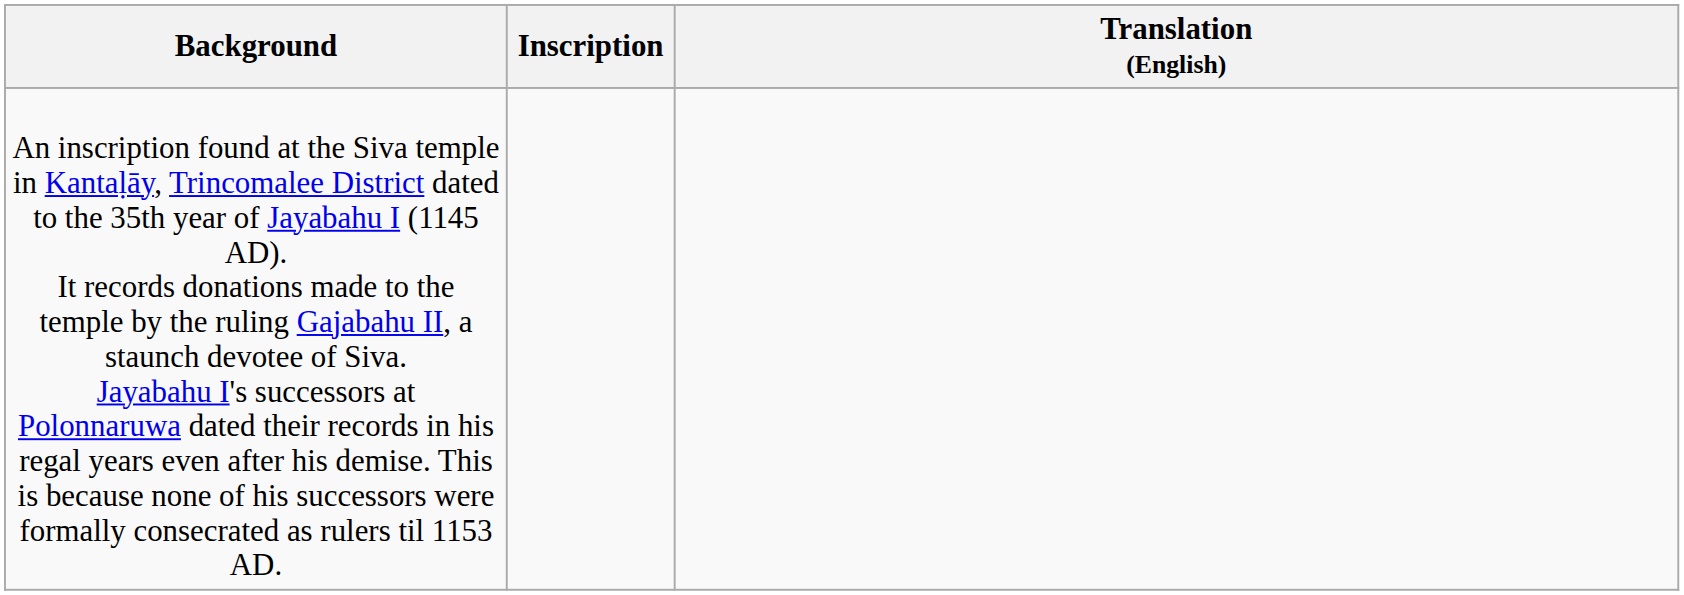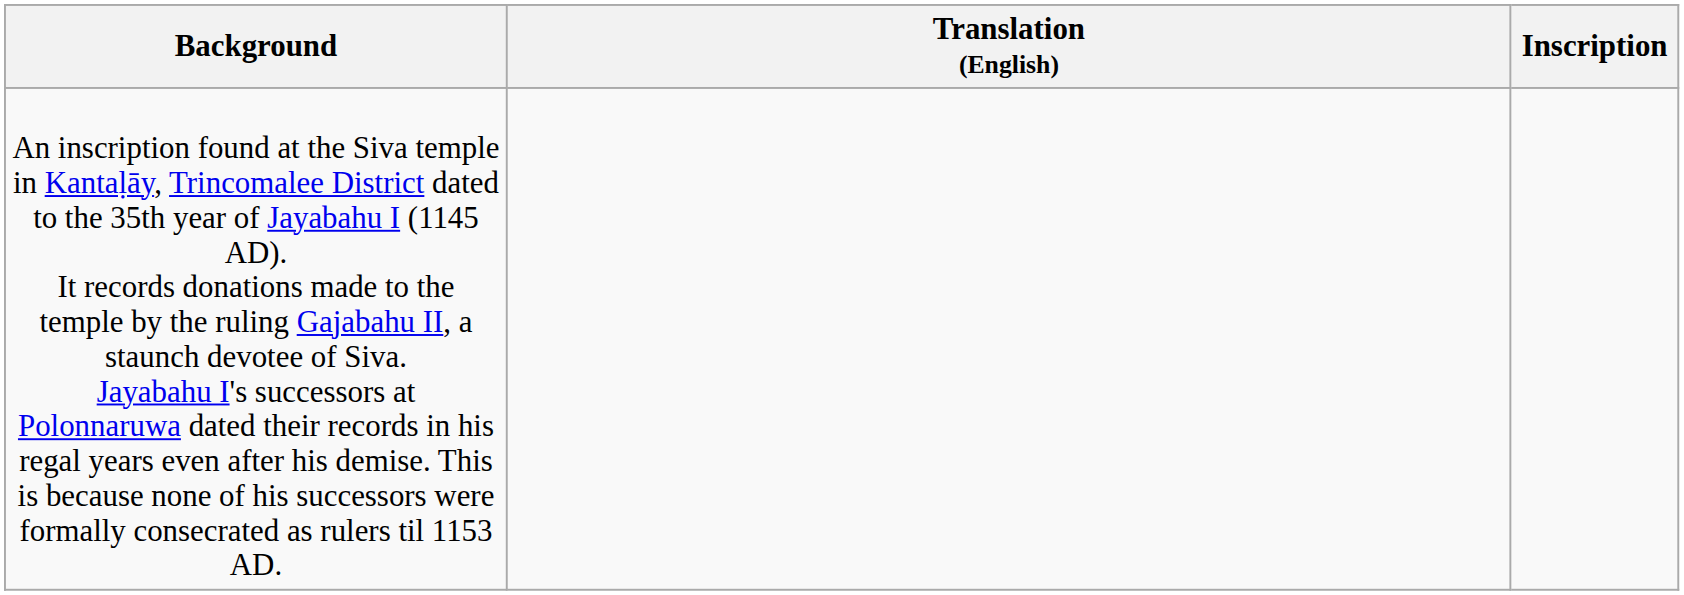columns swapped: (1176, 46) <-> (591, 46)
